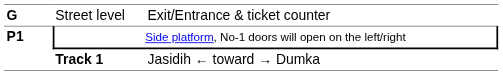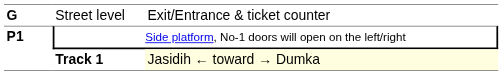(234, 59) no background -> (234, 59) lightyellow background
